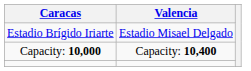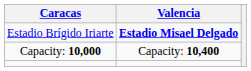(176, 32) normal -> (179, 32) bold
